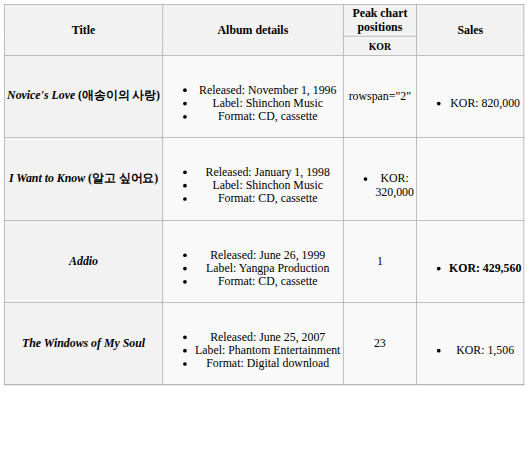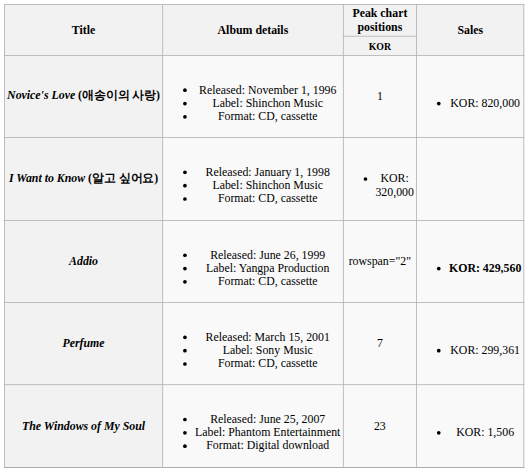(380, 96) rowspan="2" -> (380, 96) 1
(380, 261) 1 -> (380, 261) rowspan="2"
+ row: (84, 343)
